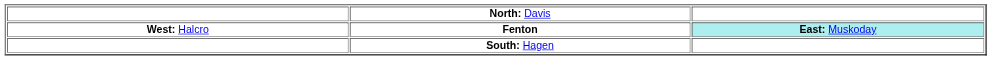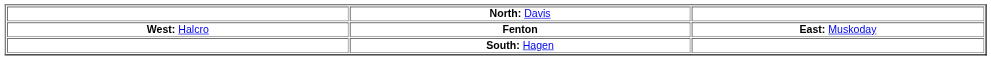(838, 29) paleturquoise background -> (838, 29) no background
